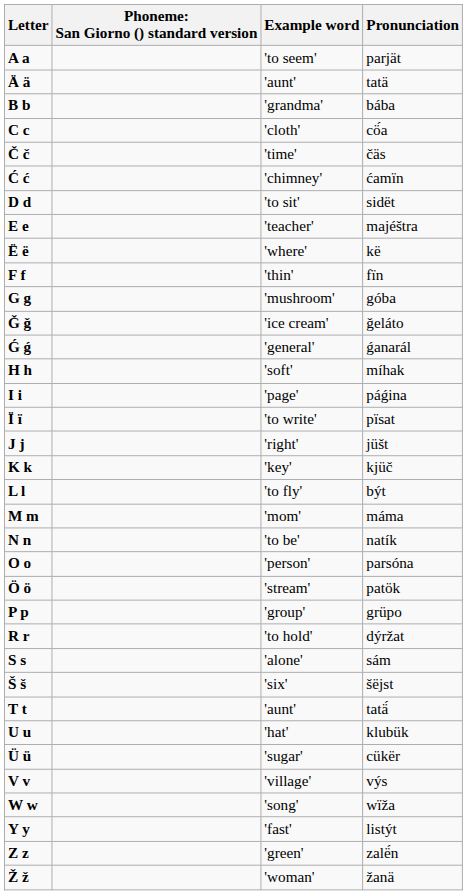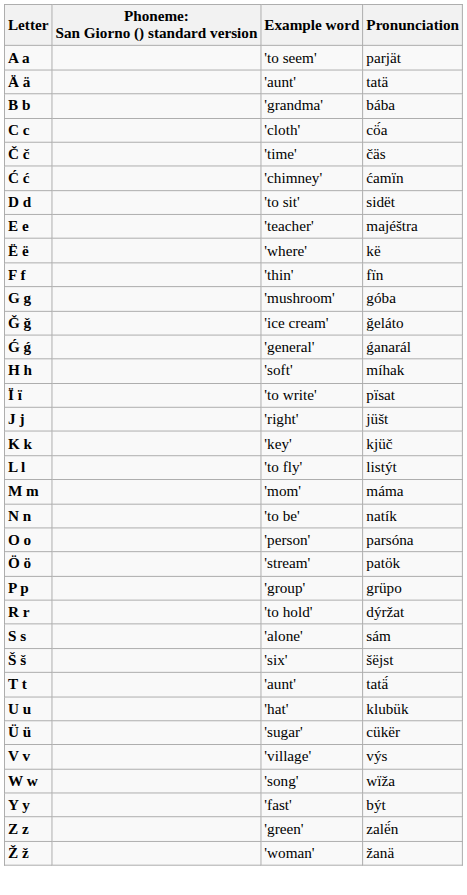- row: (15, 395)
(376, 491) být -> (382, 467) listýt
(382, 829) listýt -> (376, 805) být
